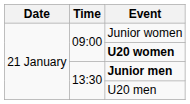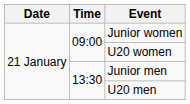(141, 52) bold -> (140, 52) normal
(140, 71) bold -> (137, 71) normal
